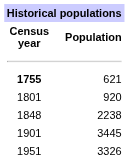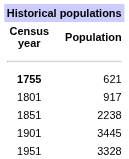(112, 97) 920 -> (112, 97) 917
(29, 115) 1848 -> (29, 115) 1851
(109, 151) 3326 -> (109, 151) 3328
